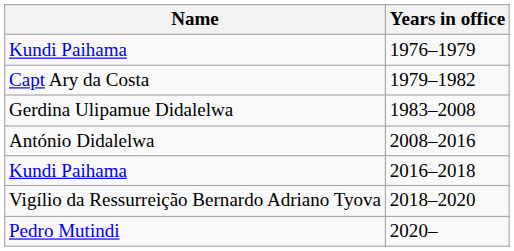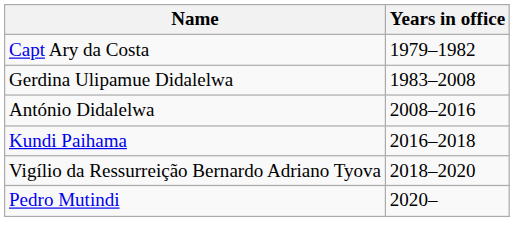- row: (433, 49)
